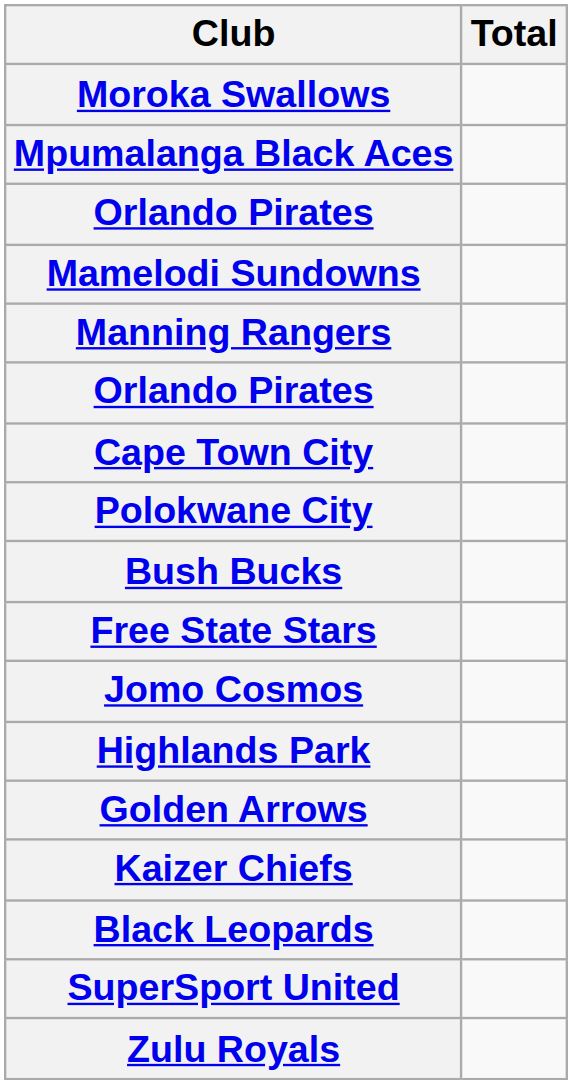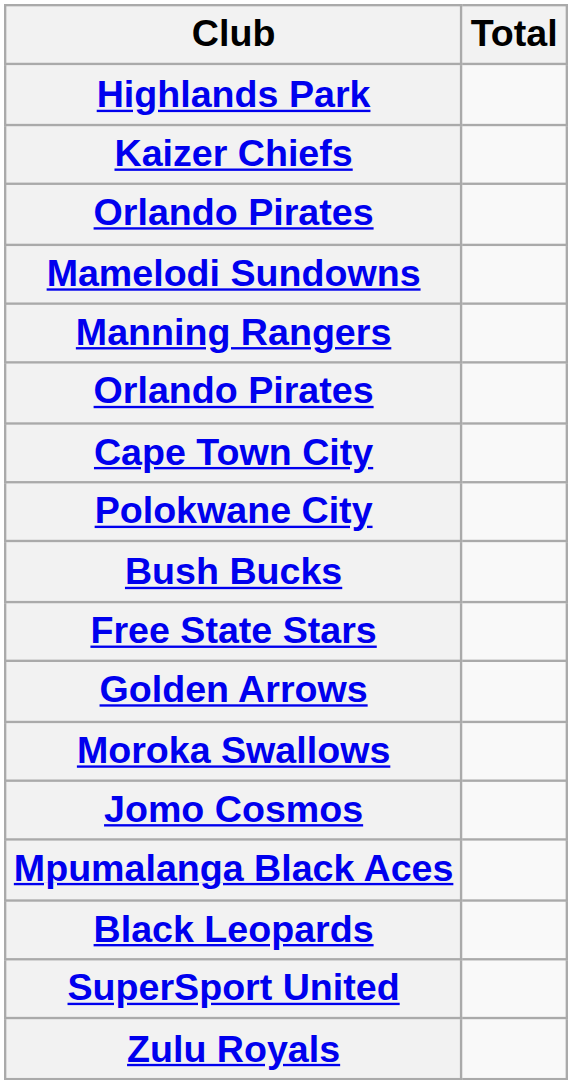(234, 93) Moroka Swallows -> (234, 93) Highlands Park
(234, 153) Mpumalanga Black Aces -> (234, 153) Kaizer Chiefs
(234, 690) Jomo Cosmos -> (234, 690) Golden Arrows
(234, 749) Highlands Park -> (234, 749) Moroka Swallows
(234, 809) Golden Arrows -> (234, 809) Jomo Cosmos
(234, 869) Kaizer Chiefs -> (234, 869) Mpumalanga Black Aces
